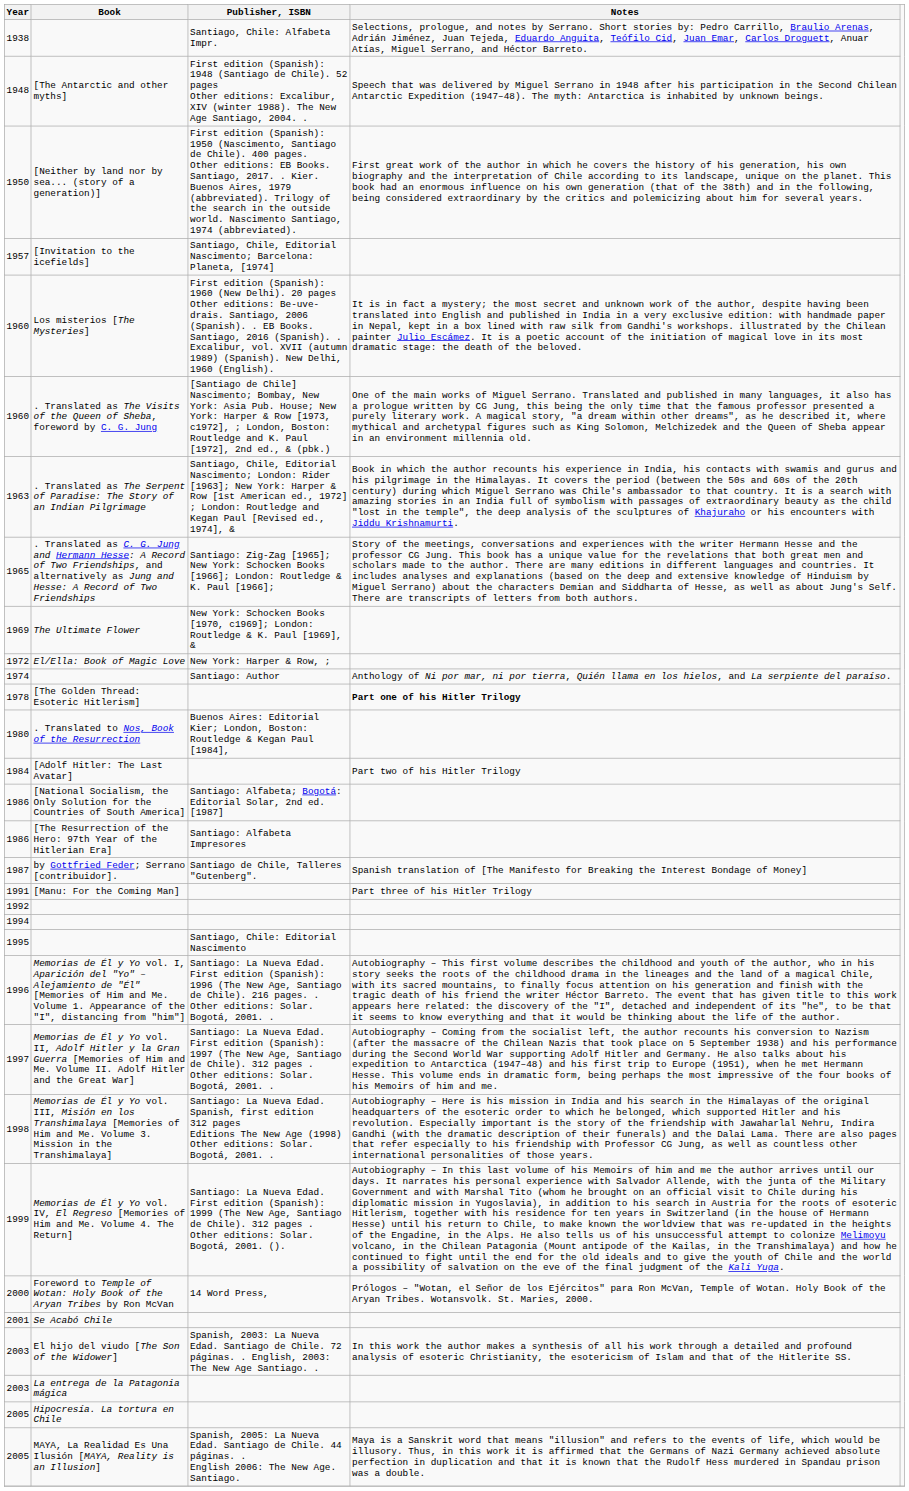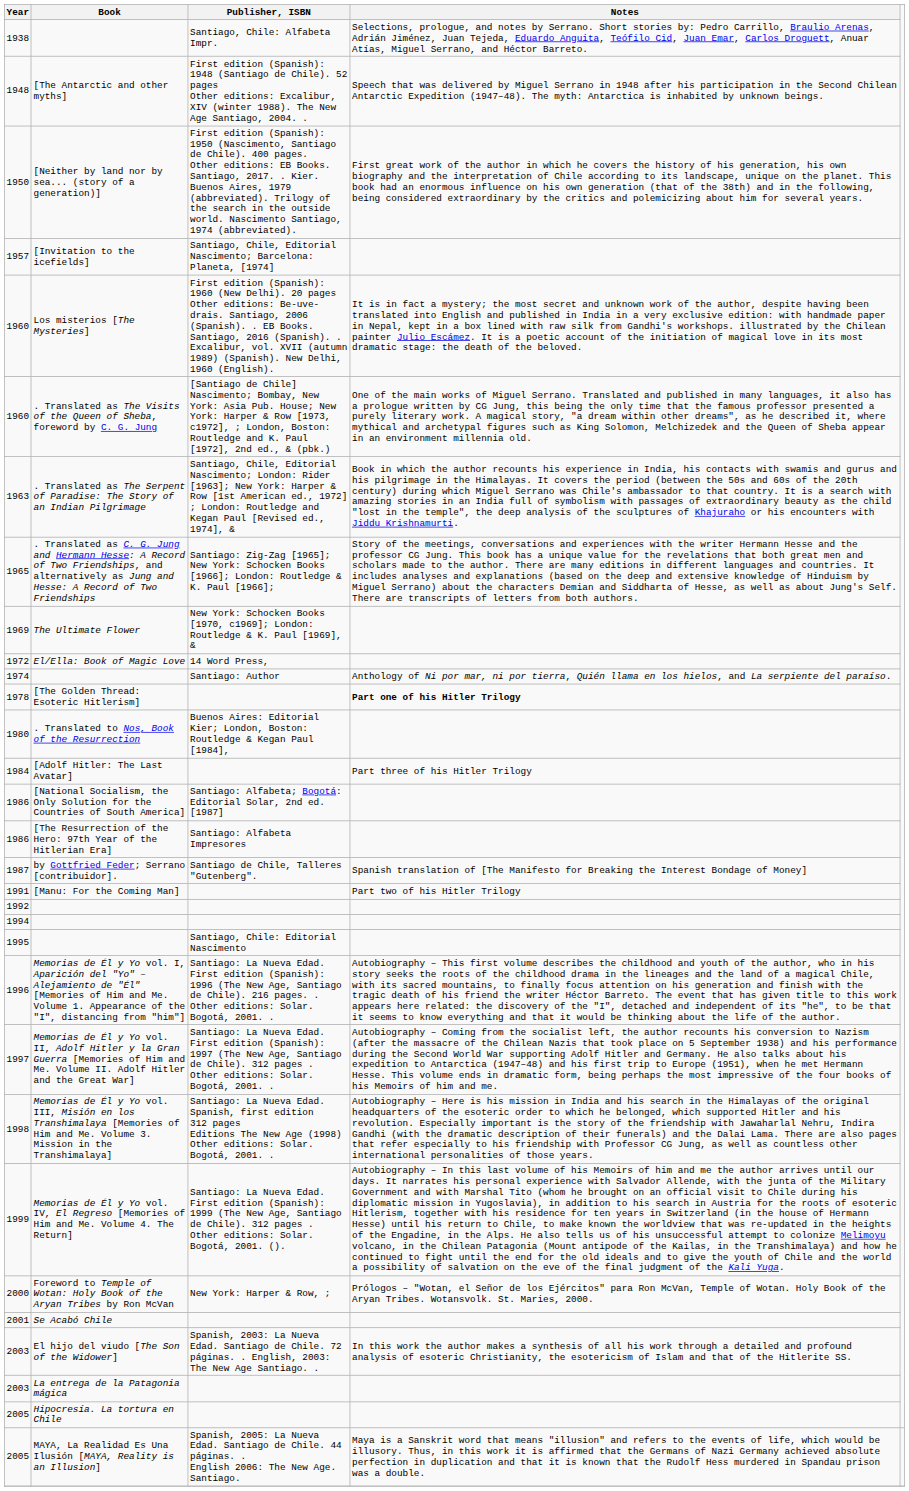(260, 661) New York: Harper & Row, ; -> (229, 661) 14 Word Press,
(436, 771) Part two of his Hitler Trilogy -> (442, 771) Part three of his Hitler Trilogy
(442, 891) Part three of his Hitler Trilogy -> (436, 891) Part two of his Hitler Trilogy
(229, 1294) 14 Word Press, -> (260, 1294) New York: Harper & Row, ;
